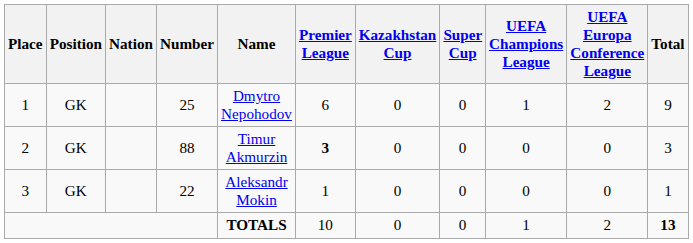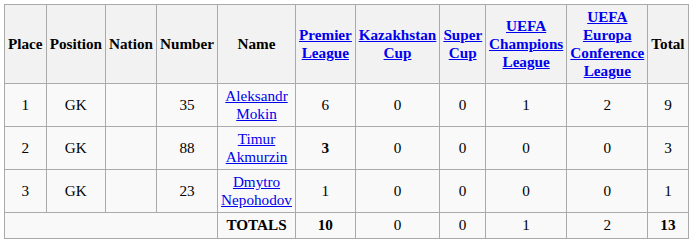(187, 105) 25 -> (187, 105) 35
(257, 105) Dmytro Nepohodov -> (257, 105) Aleksandr Mokin
(187, 191) 22 -> (187, 191) 23
(257, 191) Aleksandr Mokin -> (257, 191) Dmytro Nepohodov
(325, 225) normal -> (325, 225) bold
